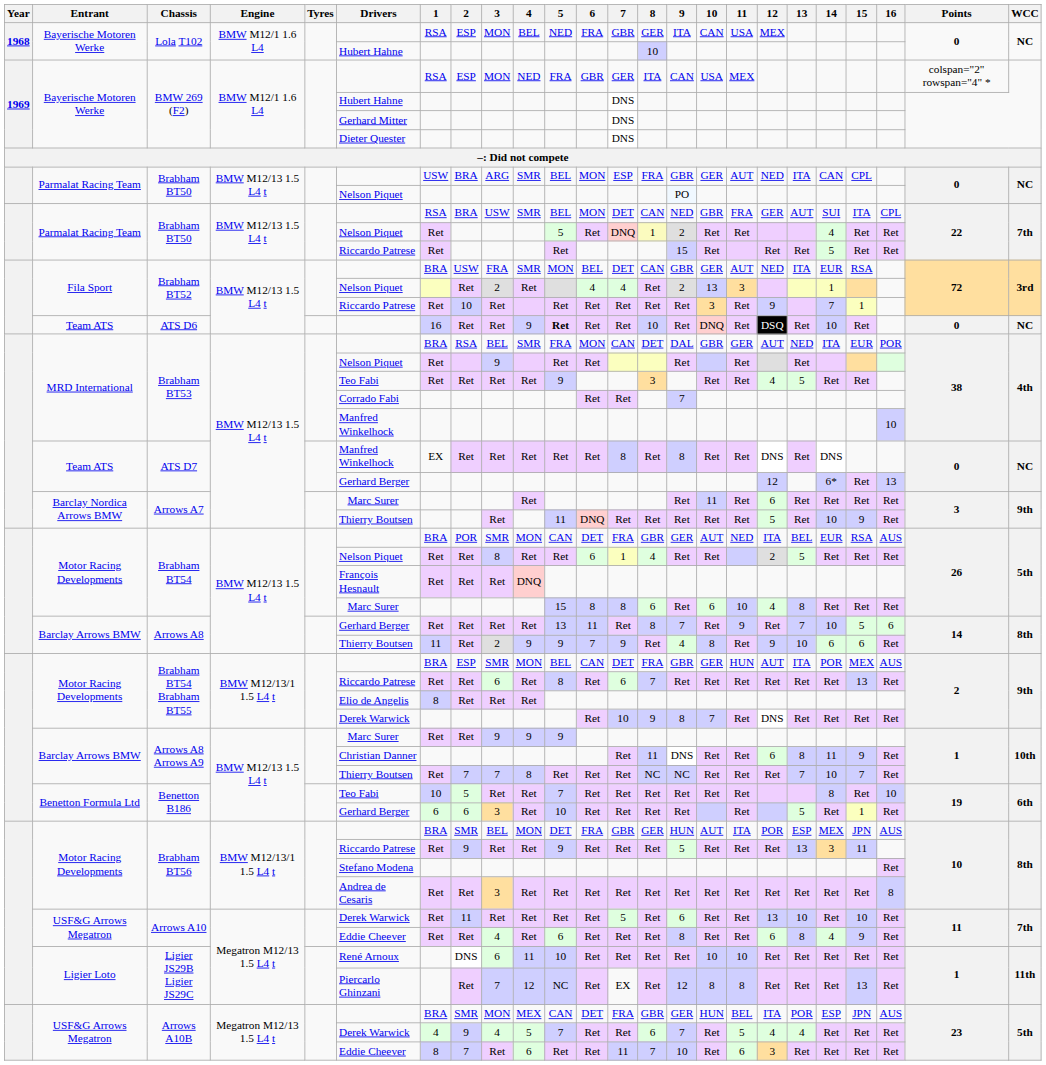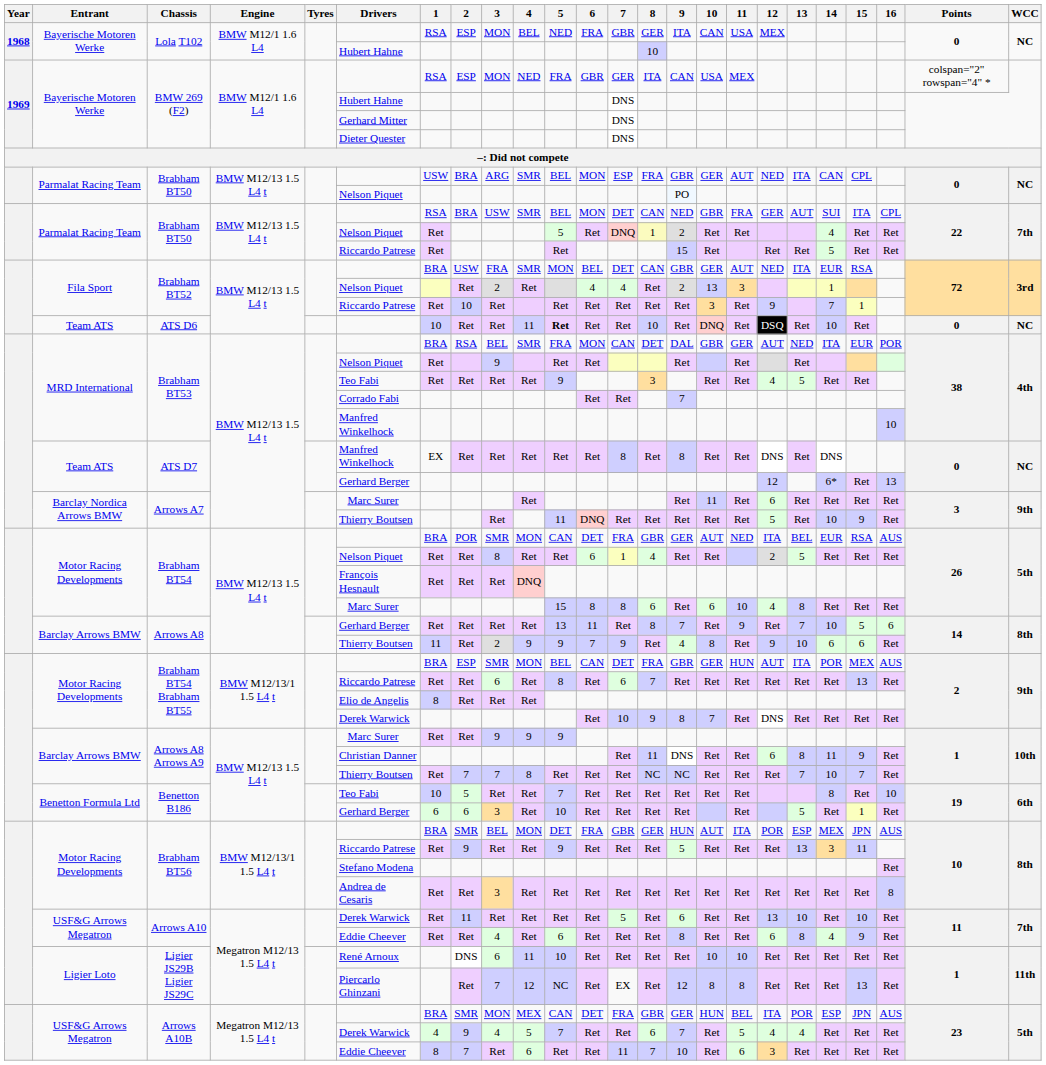(436, 324) 16 -> (436, 324) 10
(529, 324) 9 -> (529, 324) 11
